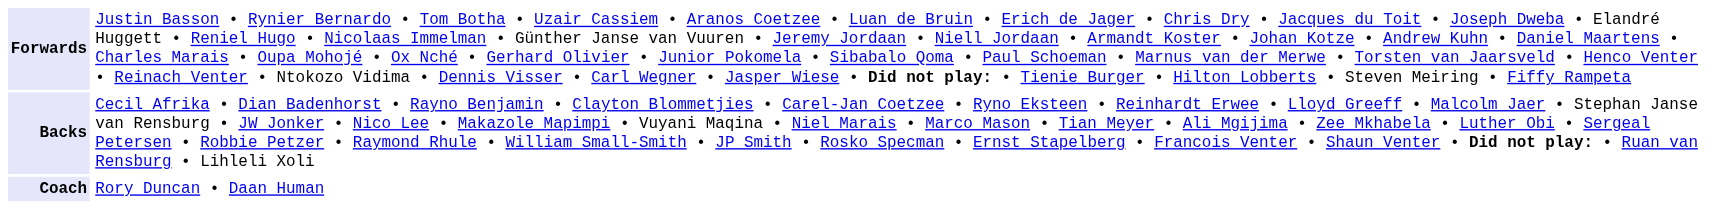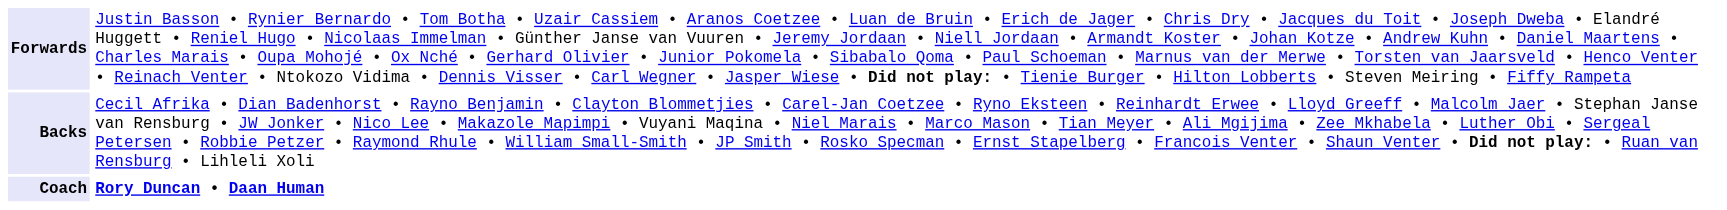(210, 189) normal -> (210, 189) bold
